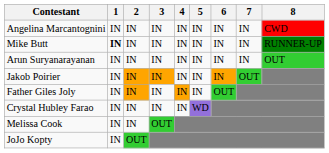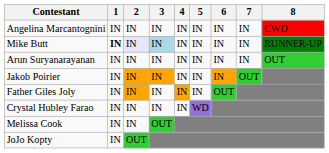(131, 44) no background -> (131, 44) lavender background
(157, 44) no background -> (157, 44) lightblue background
